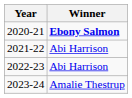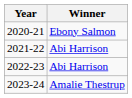(84, 31) bold -> (83, 31) normal
